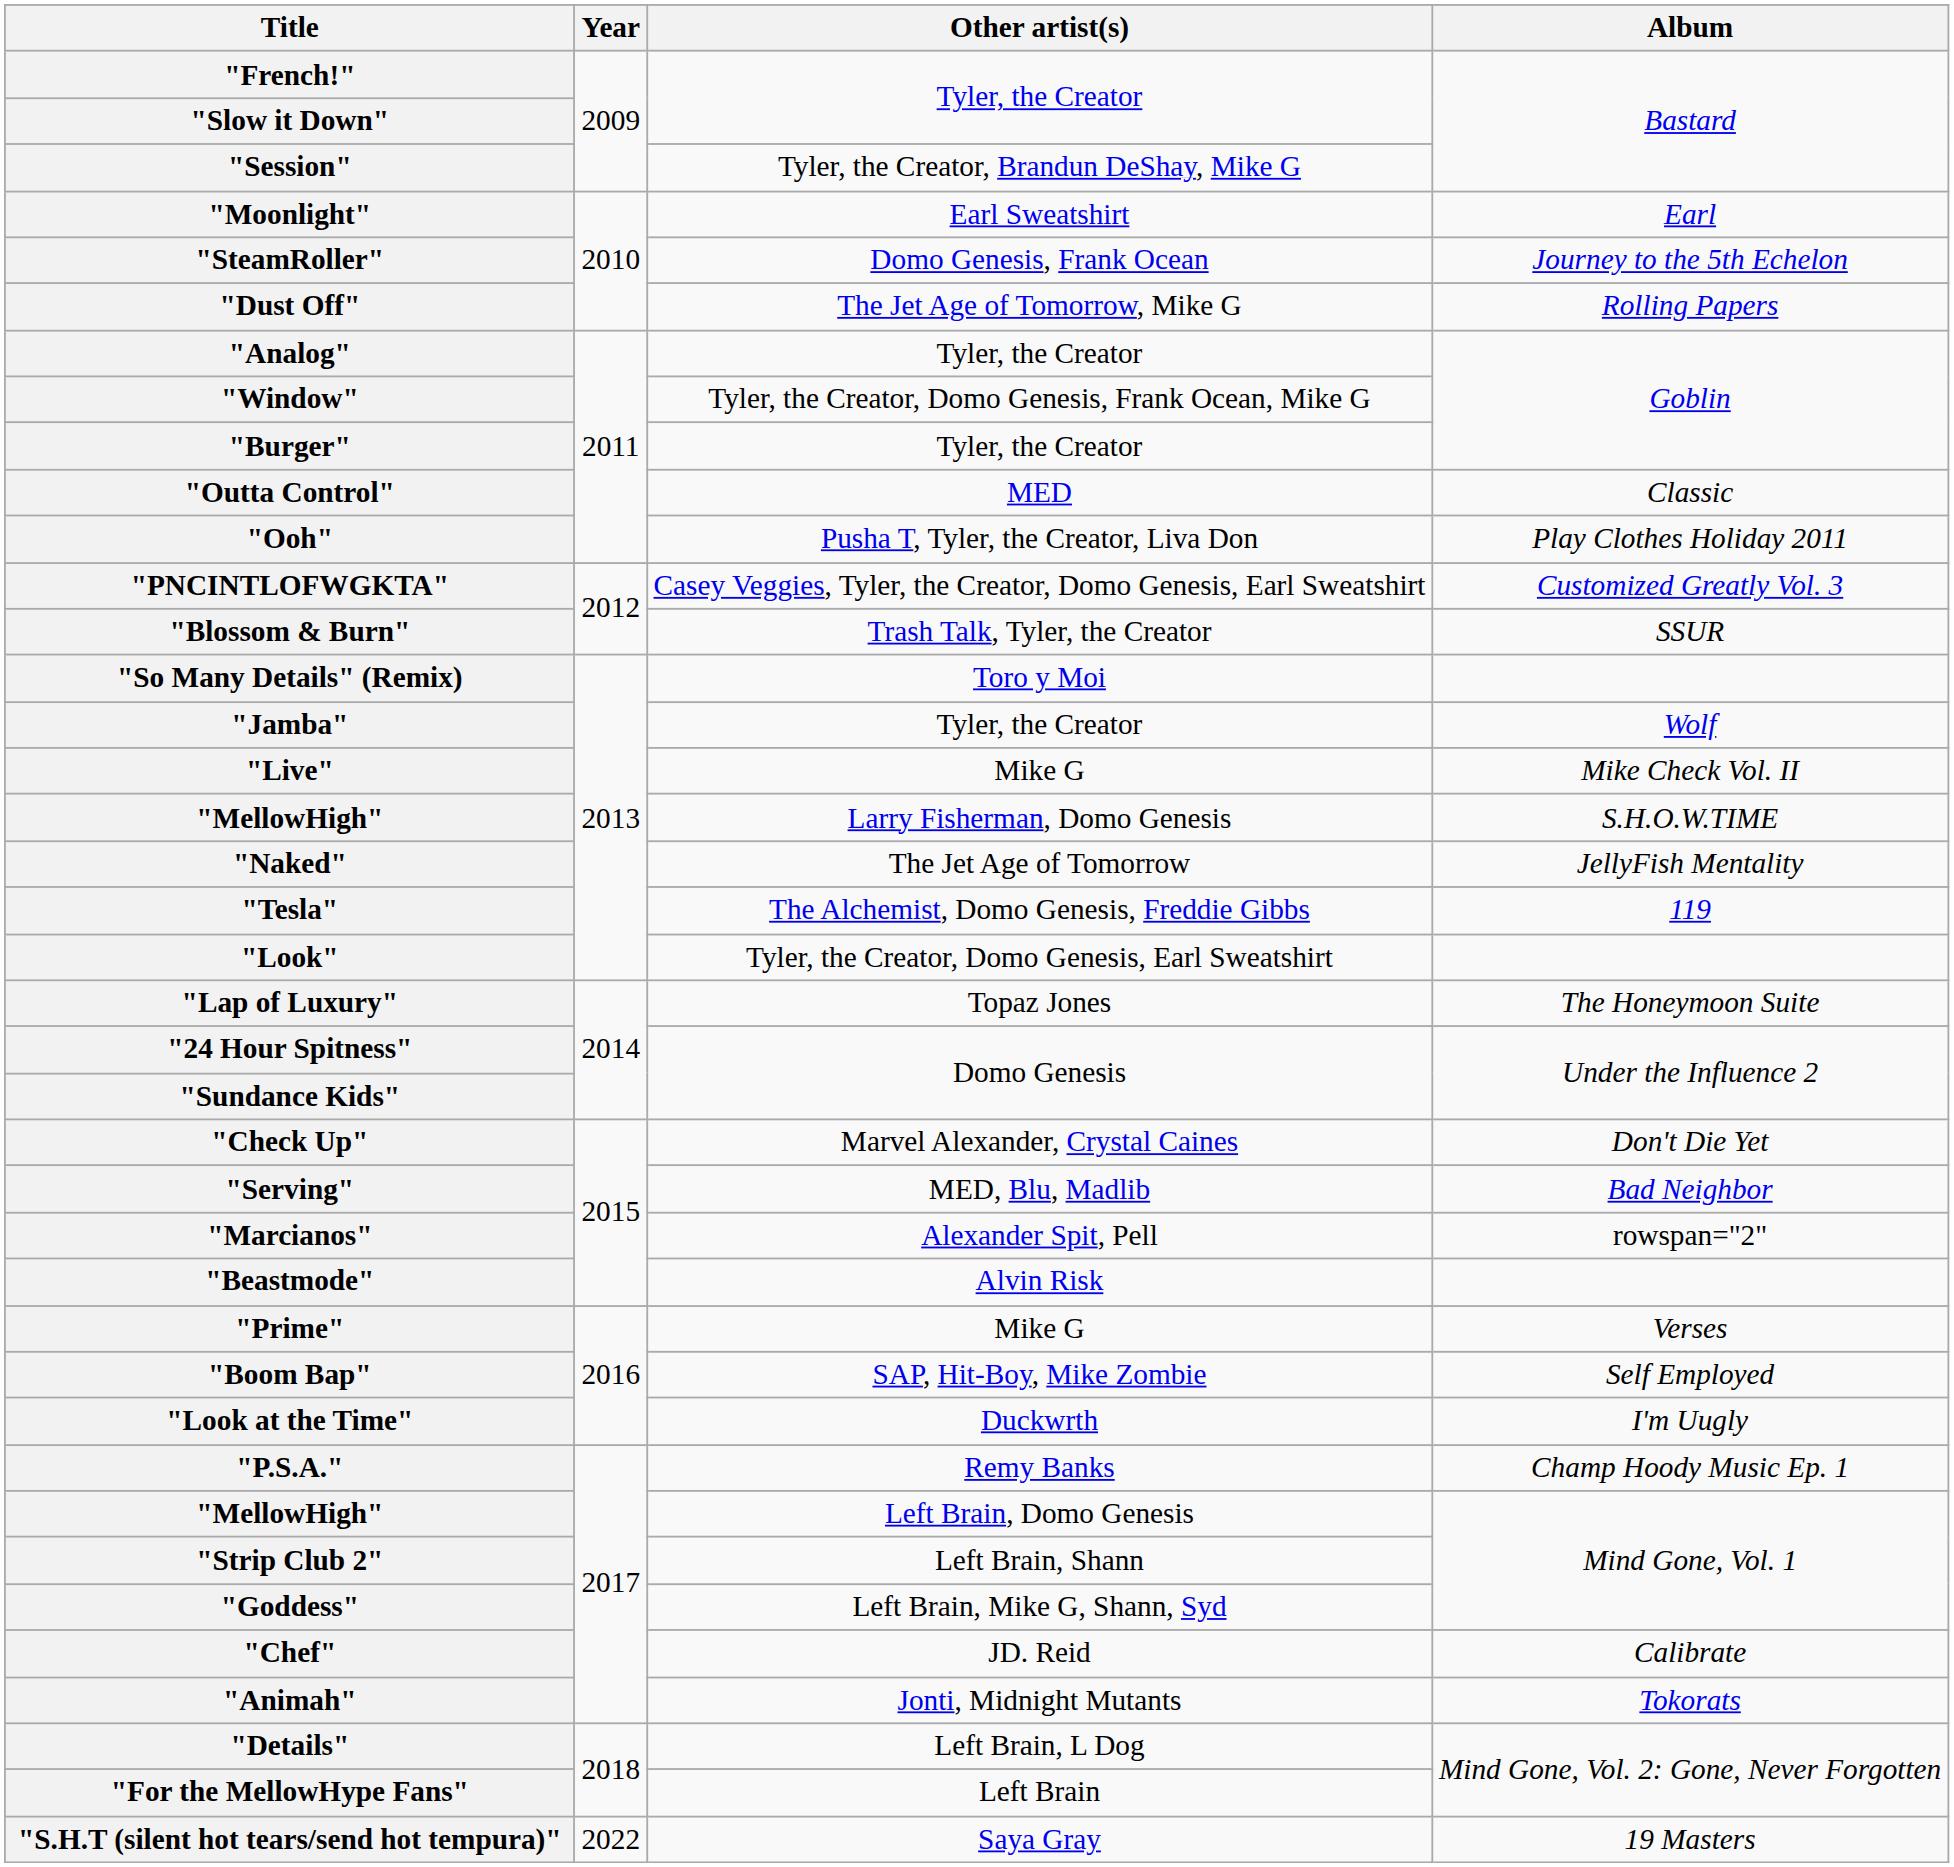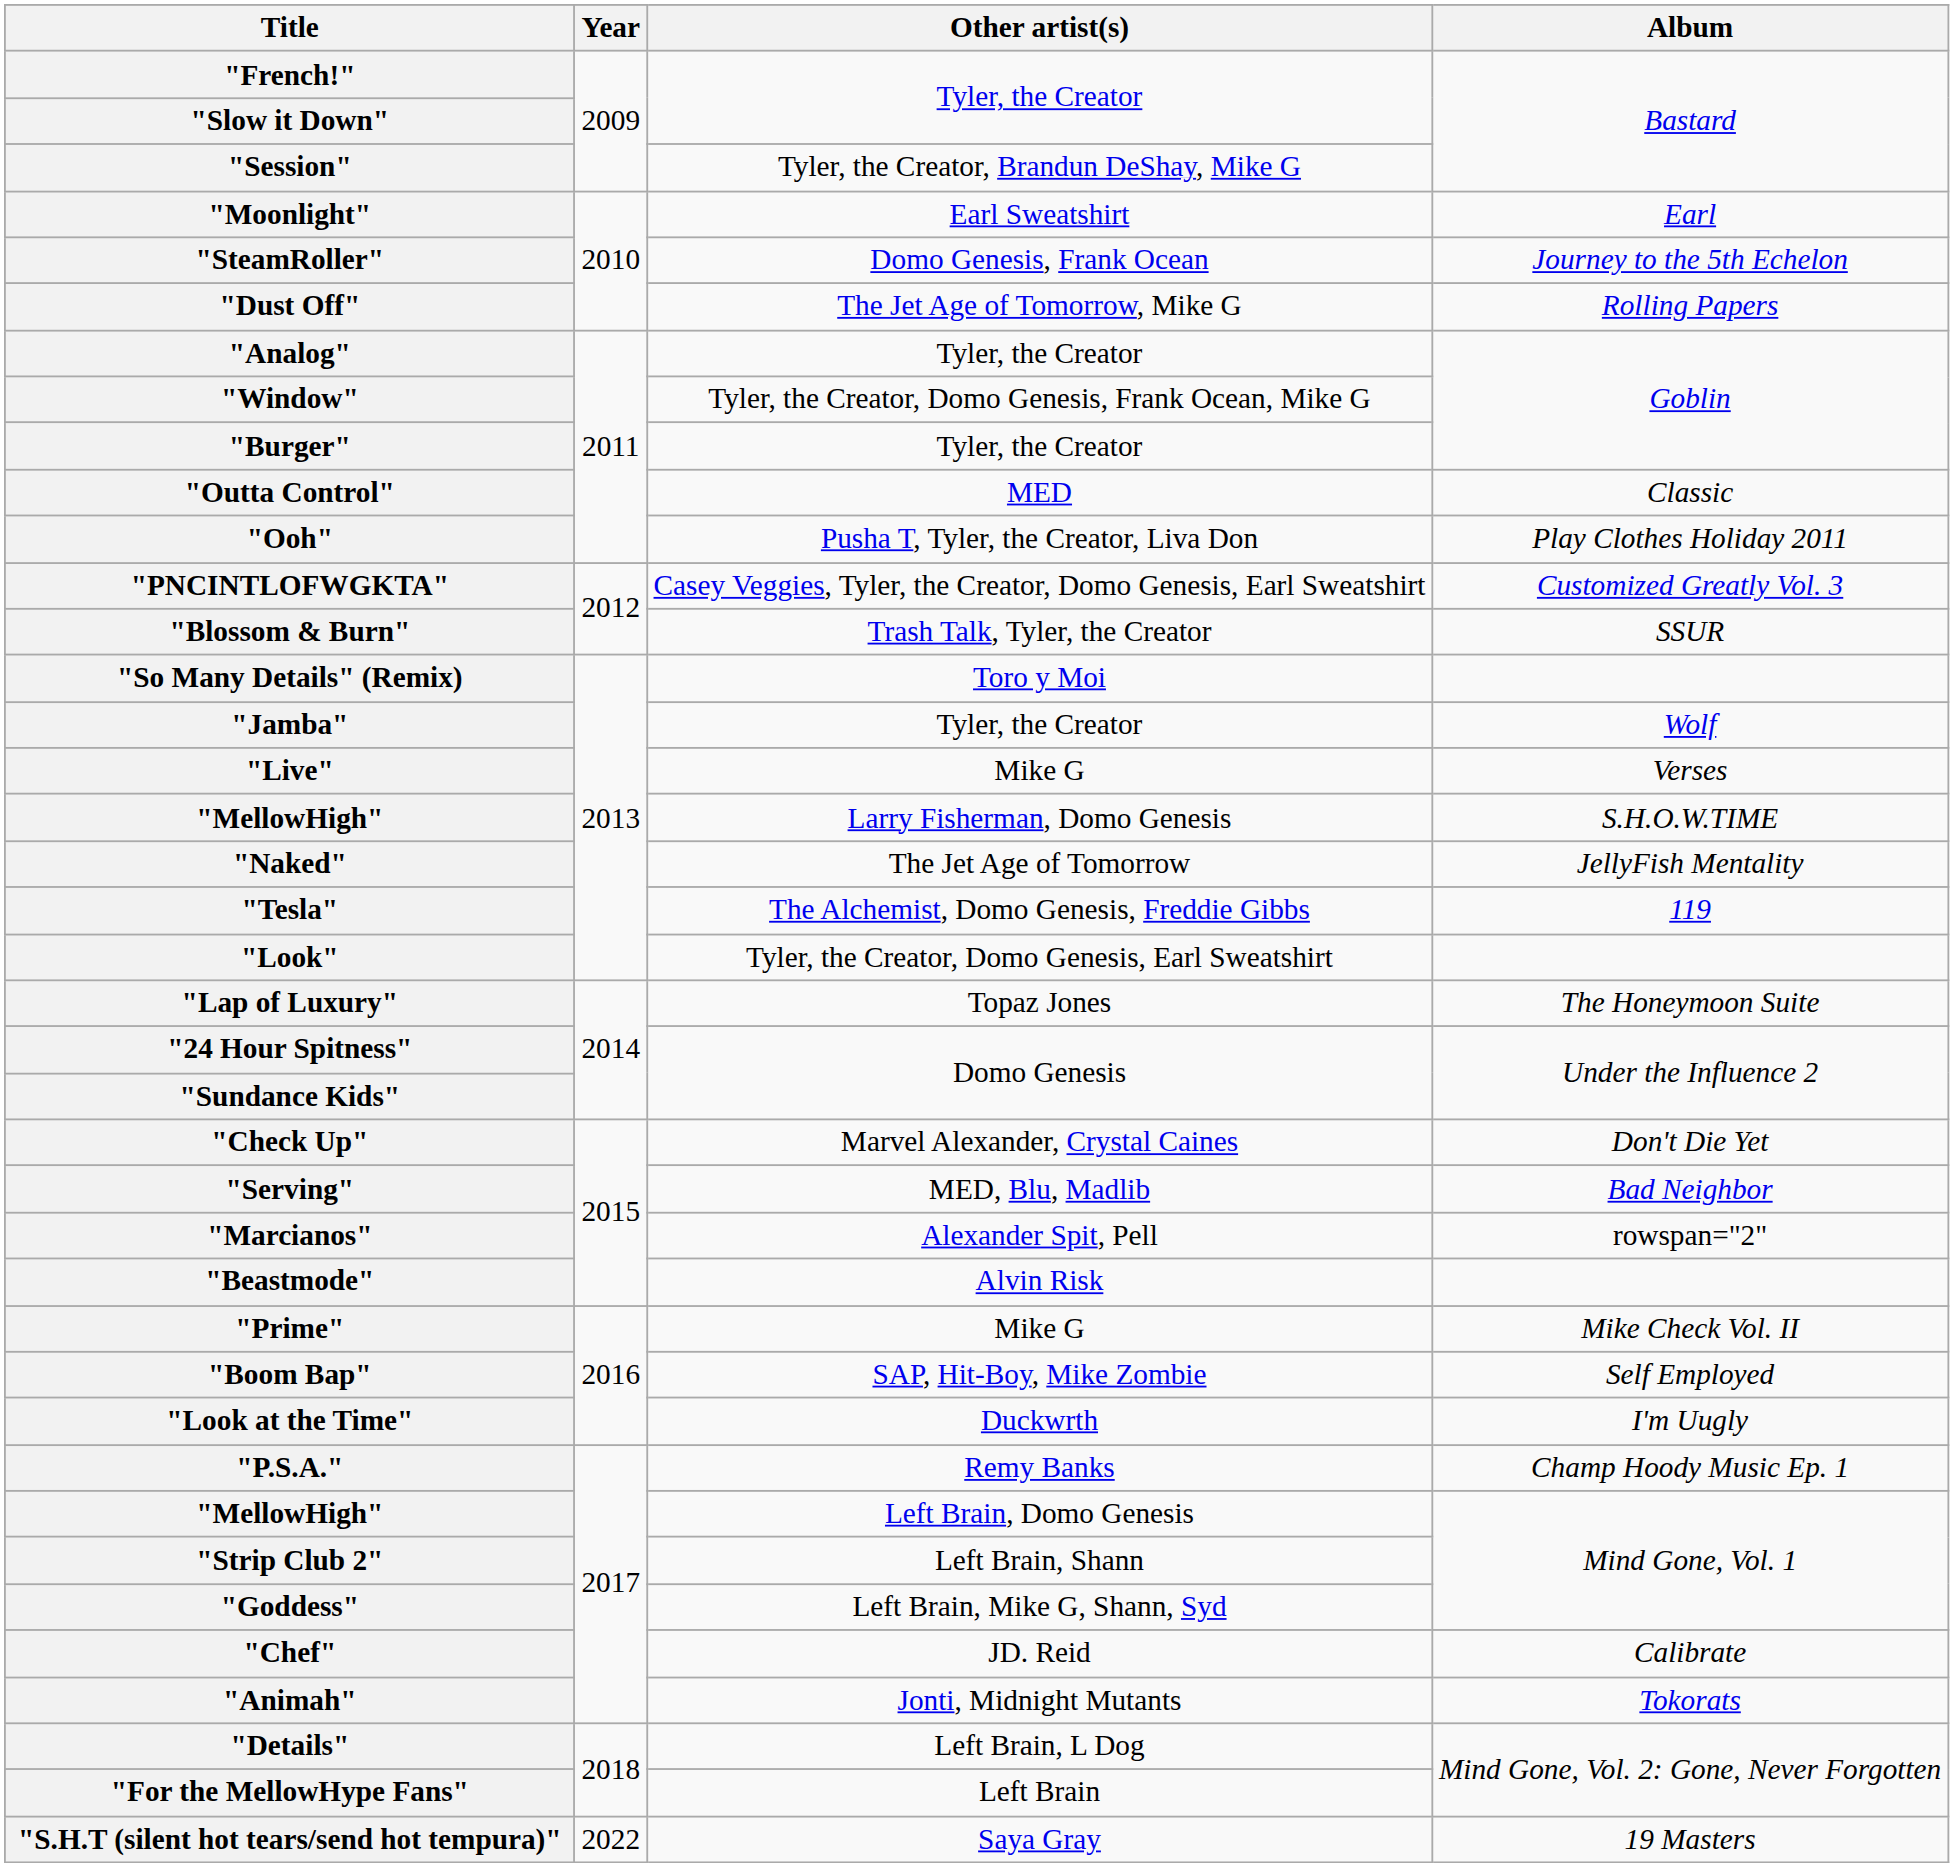(1690, 770) Mike Check Vol. II -> (1690, 770) Verses
(1690, 1327) Verses -> (1690, 1327) Mike Check Vol. II
